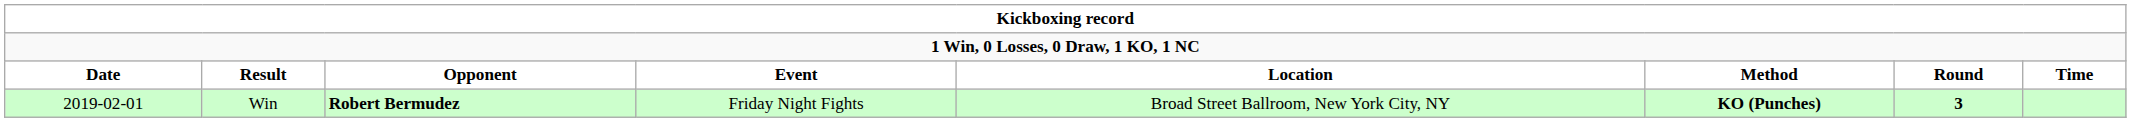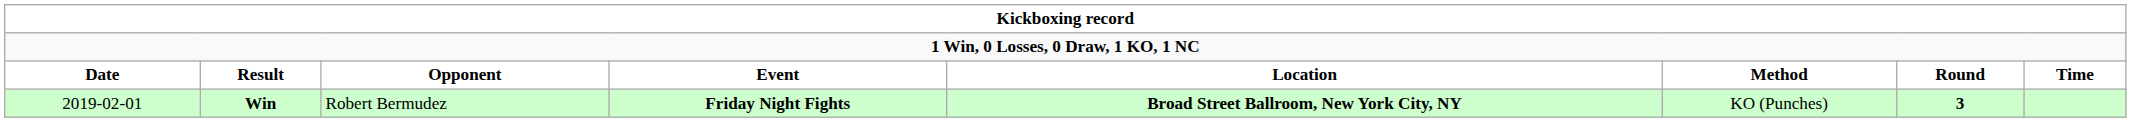(263, 103) normal -> (261, 103) bold
(394, 103) bold -> (386, 103) normal
(796, 103) normal -> (778, 103) bold
(1300, 103) normal -> (1305, 103) bold
(1769, 103) bold -> (1779, 103) normal
